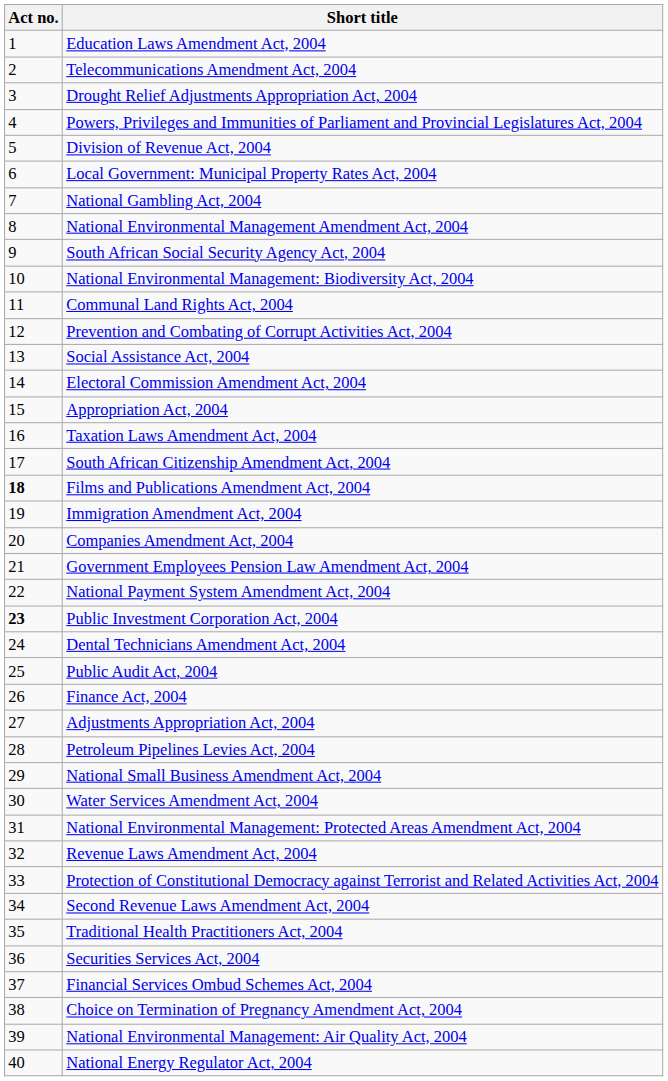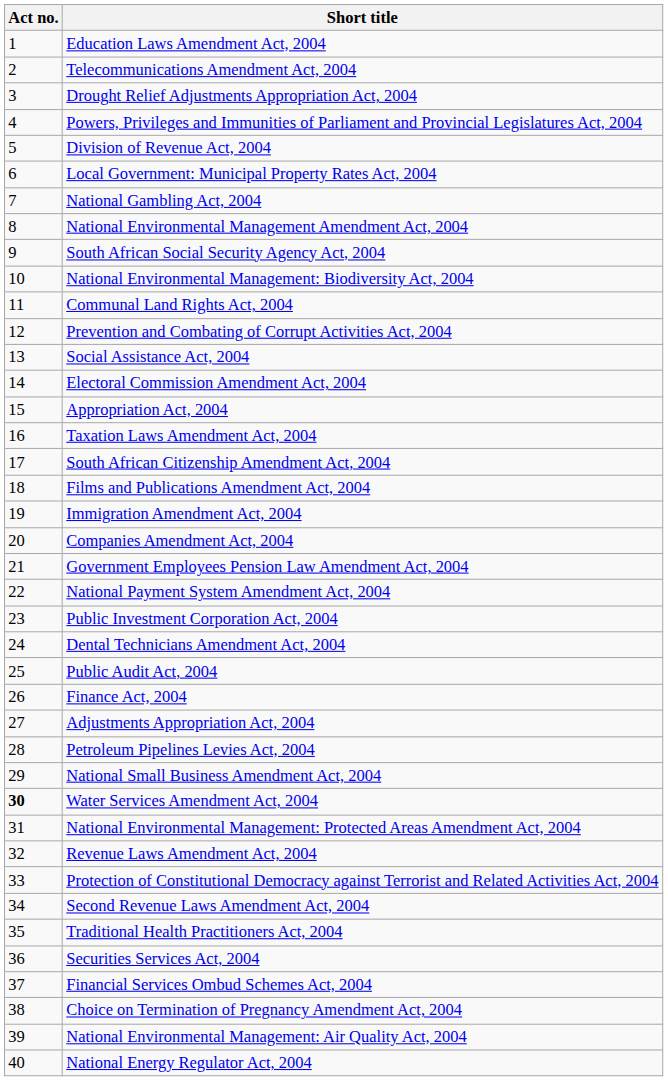(17, 488) bold -> (17, 488) normal
(17, 618) bold -> (17, 618) normal
(17, 801) normal -> (17, 801) bold
